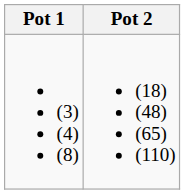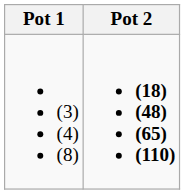(132, 122) normal -> (131, 122) bold
